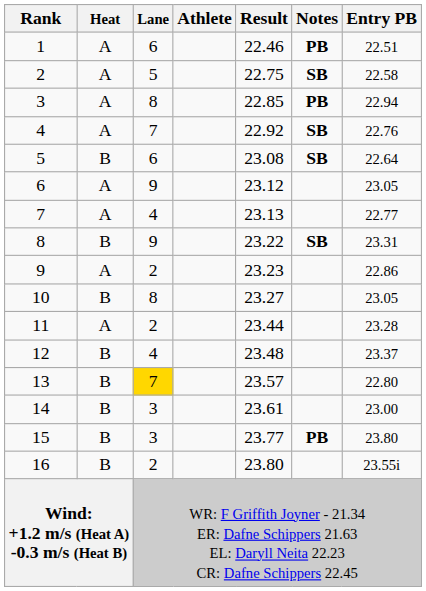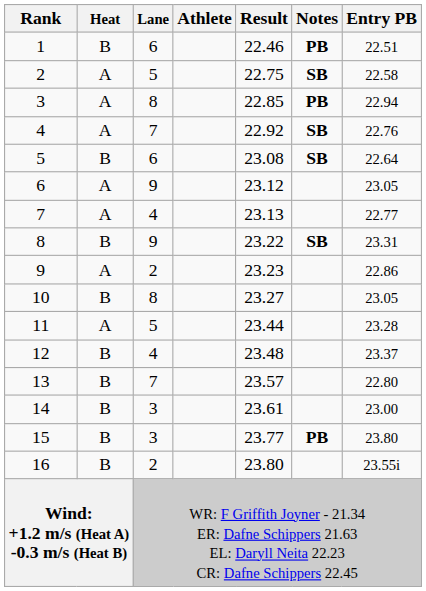(105, 46) A -> (105, 46) B
(153, 325) 2 -> (153, 325) 5
(153, 381) gold background -> (153, 381) no background
